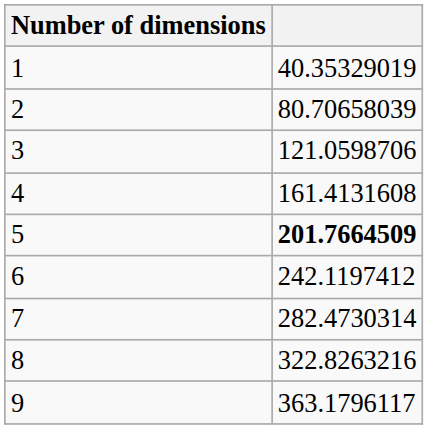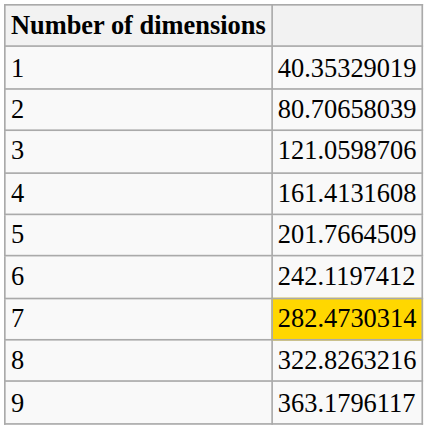(347, 234) bold -> (347, 234) normal
(347, 318) no background -> (347, 318) gold background
